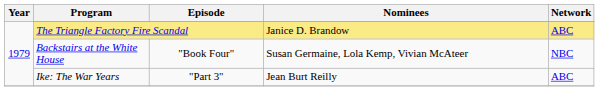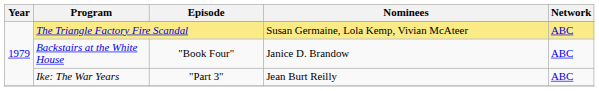(308, 30) Janice D. Brandow -> (367, 30) Susan Germaine, Lola Kemp, Vivian McAteer
(367, 53) Susan Germaine, Lola Kemp, Vivian McAteer -> (308, 53) Janice D. Brandow
(562, 53) NBC -> (562, 53) ABC
